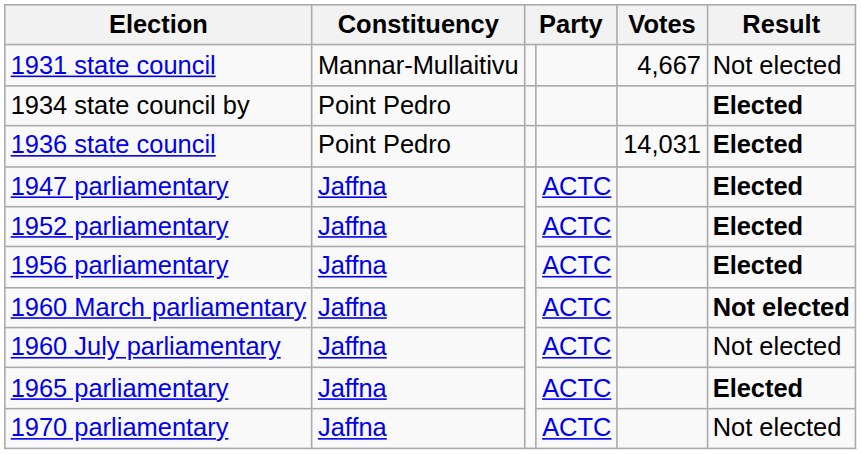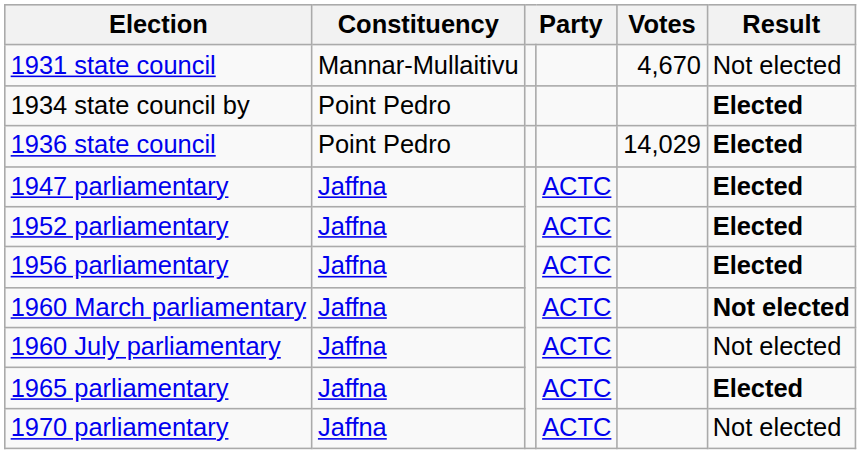(669, 65) 4,667 -> (669, 65) 4,670
(662, 145) 14,031 -> (662, 145) 14,029
